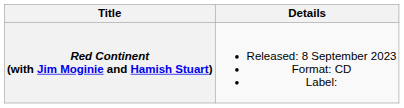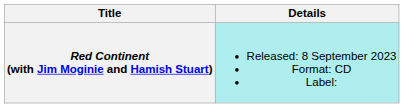(307, 69) no background -> (307, 69) paleturquoise background
